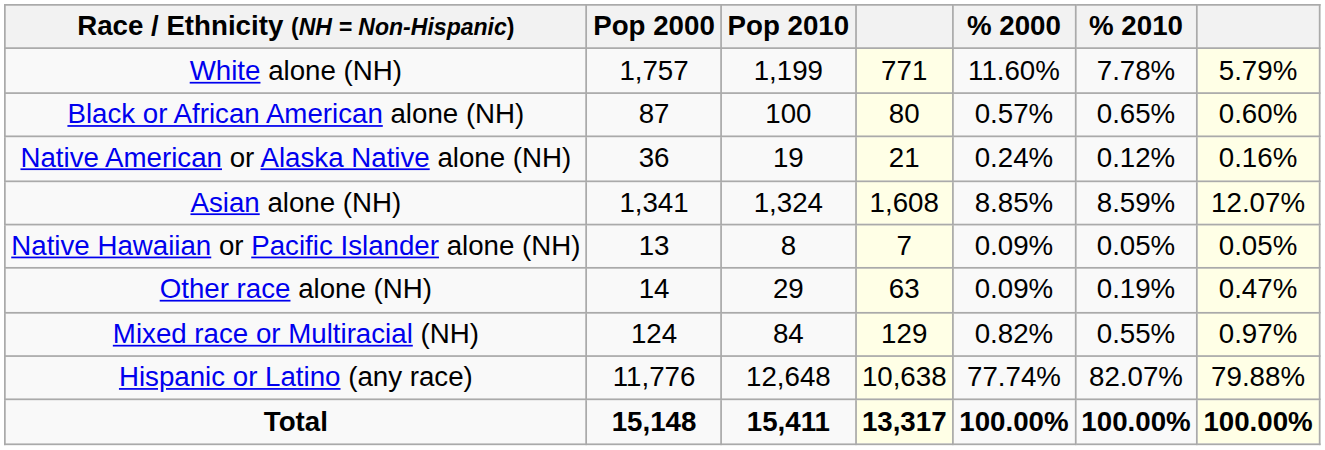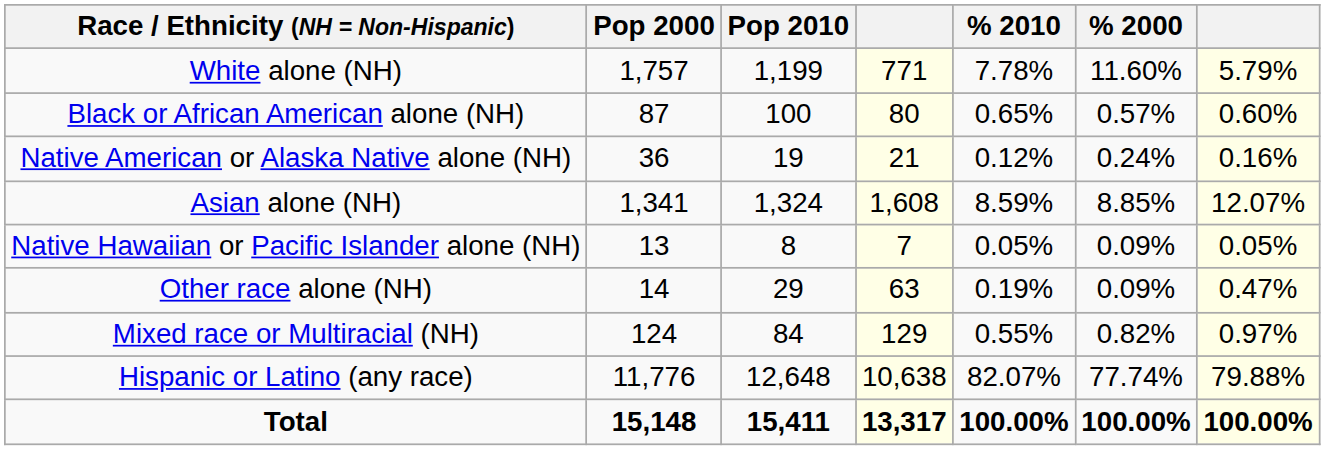columns swapped: (1014, 26) <-> (1136, 26)
